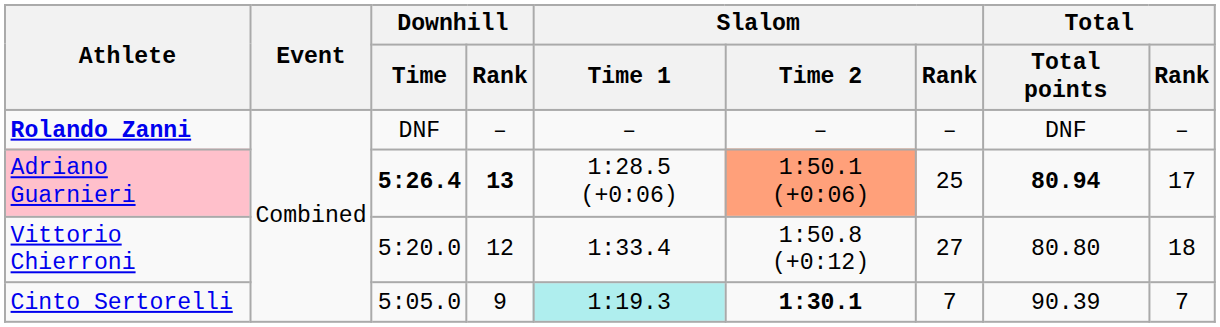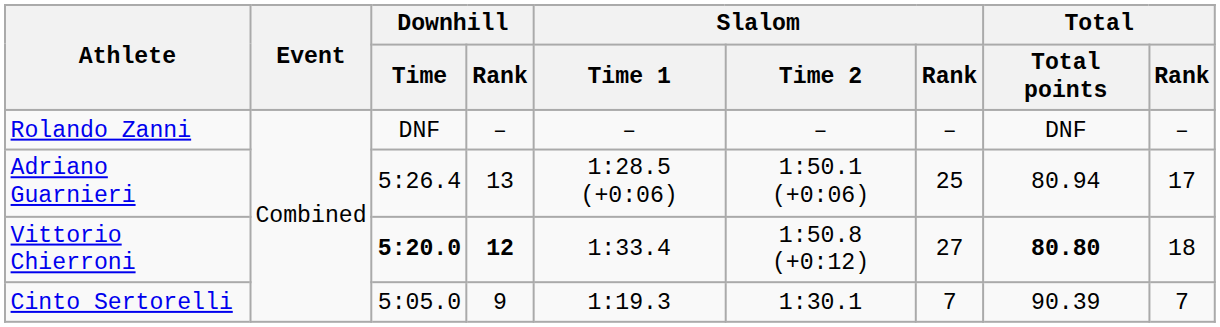(101, 130) bold -> (101, 130) normal
(73, 182) pink background -> (73, 182) no background
(419, 182) bold -> (419, 182) normal
(500, 182) bold -> (500, 182) normal
(821, 182) lightsalmon background -> (821, 182) no background
(1066, 182) bold -> (1066, 182) normal
(419, 249) normal -> (419, 249) bold
(500, 249) normal -> (500, 249) bold
(1066, 249) normal -> (1066, 249) bold
(629, 302) paleturquoise background -> (629, 302) no background
(821, 302) bold -> (821, 302) normal
